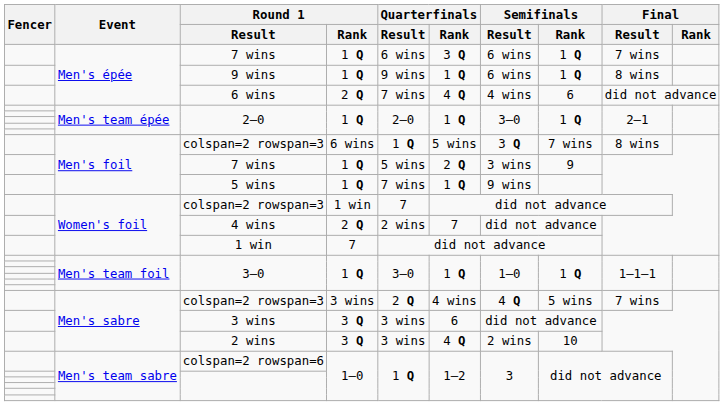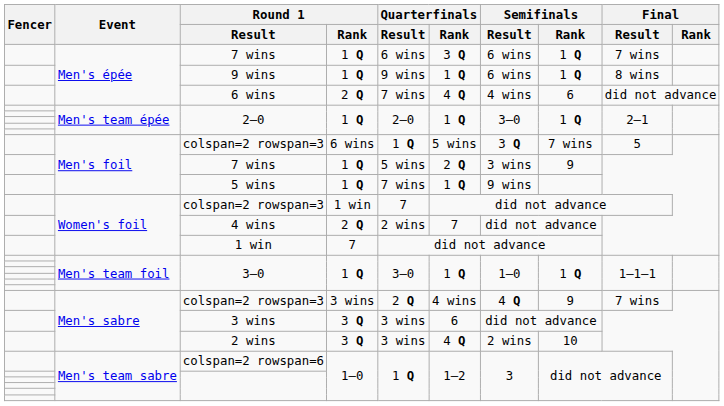(637, 145) 8 wins -> (637, 145) 5
(570, 301) 5 wins -> (570, 301) 9
